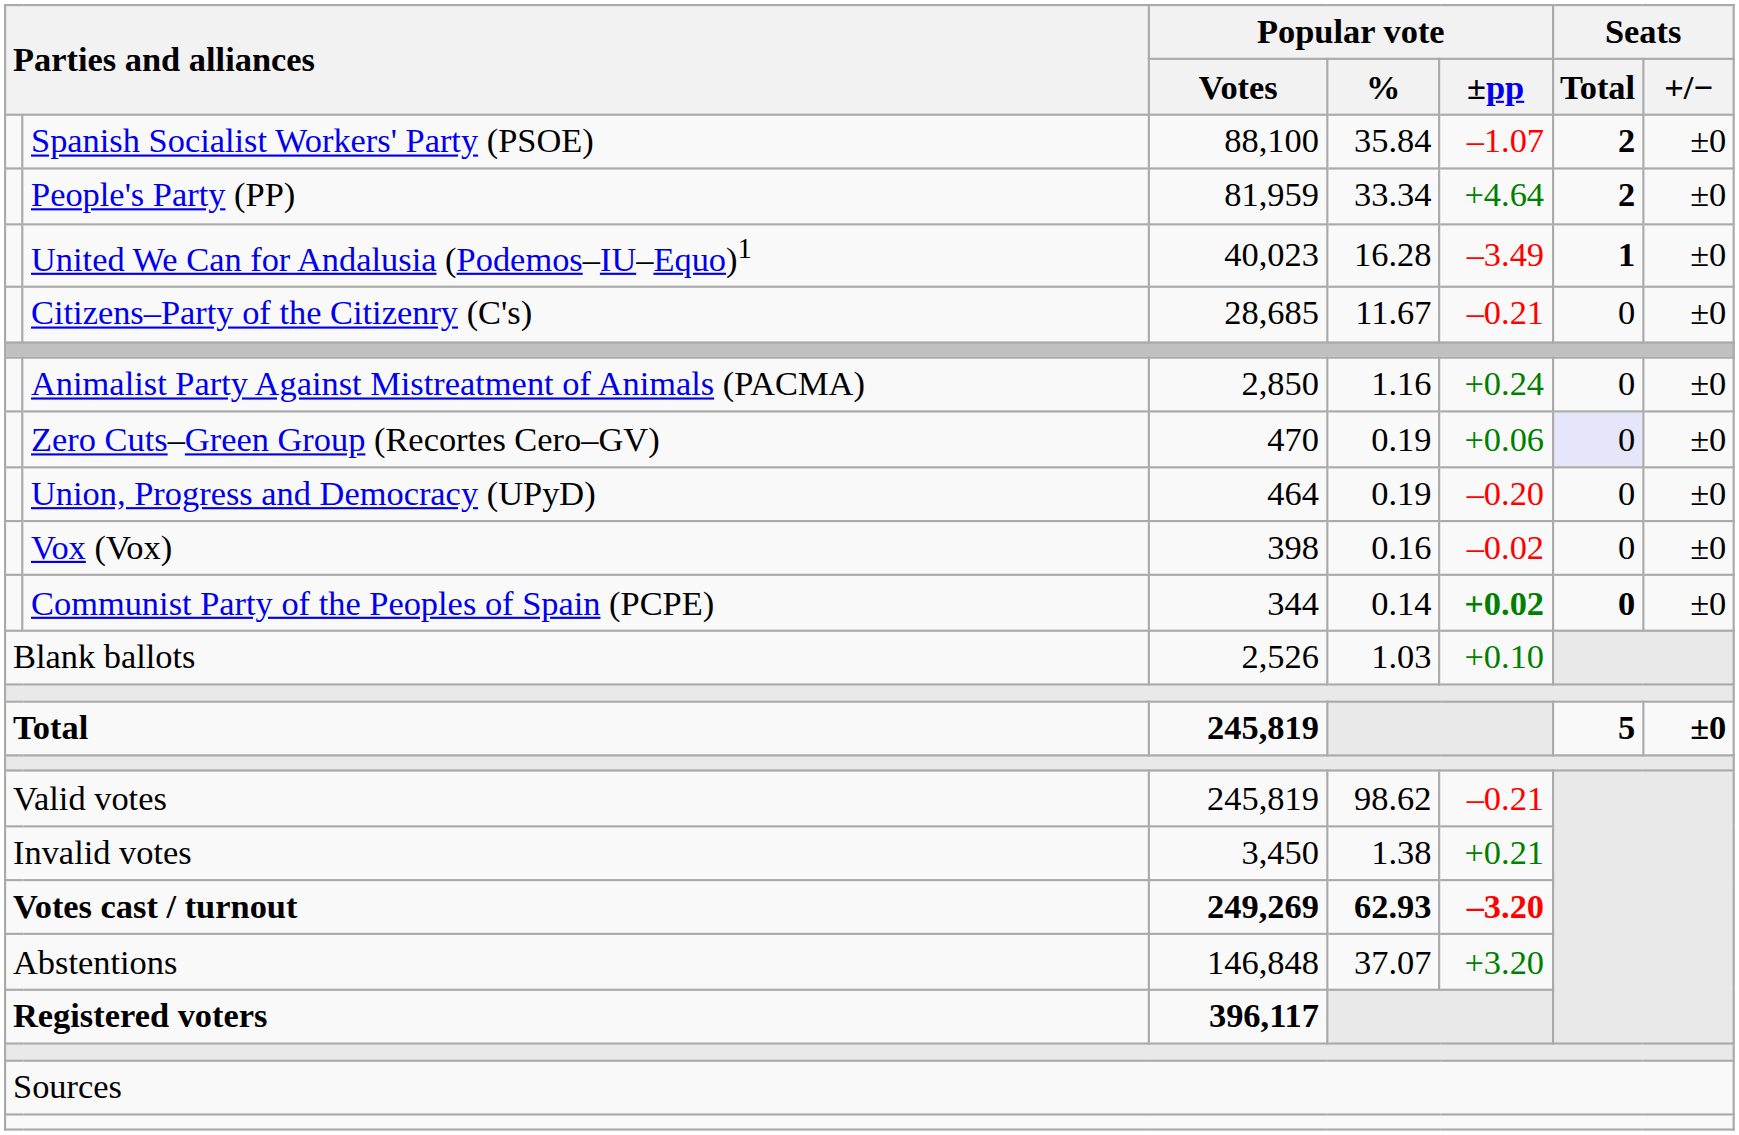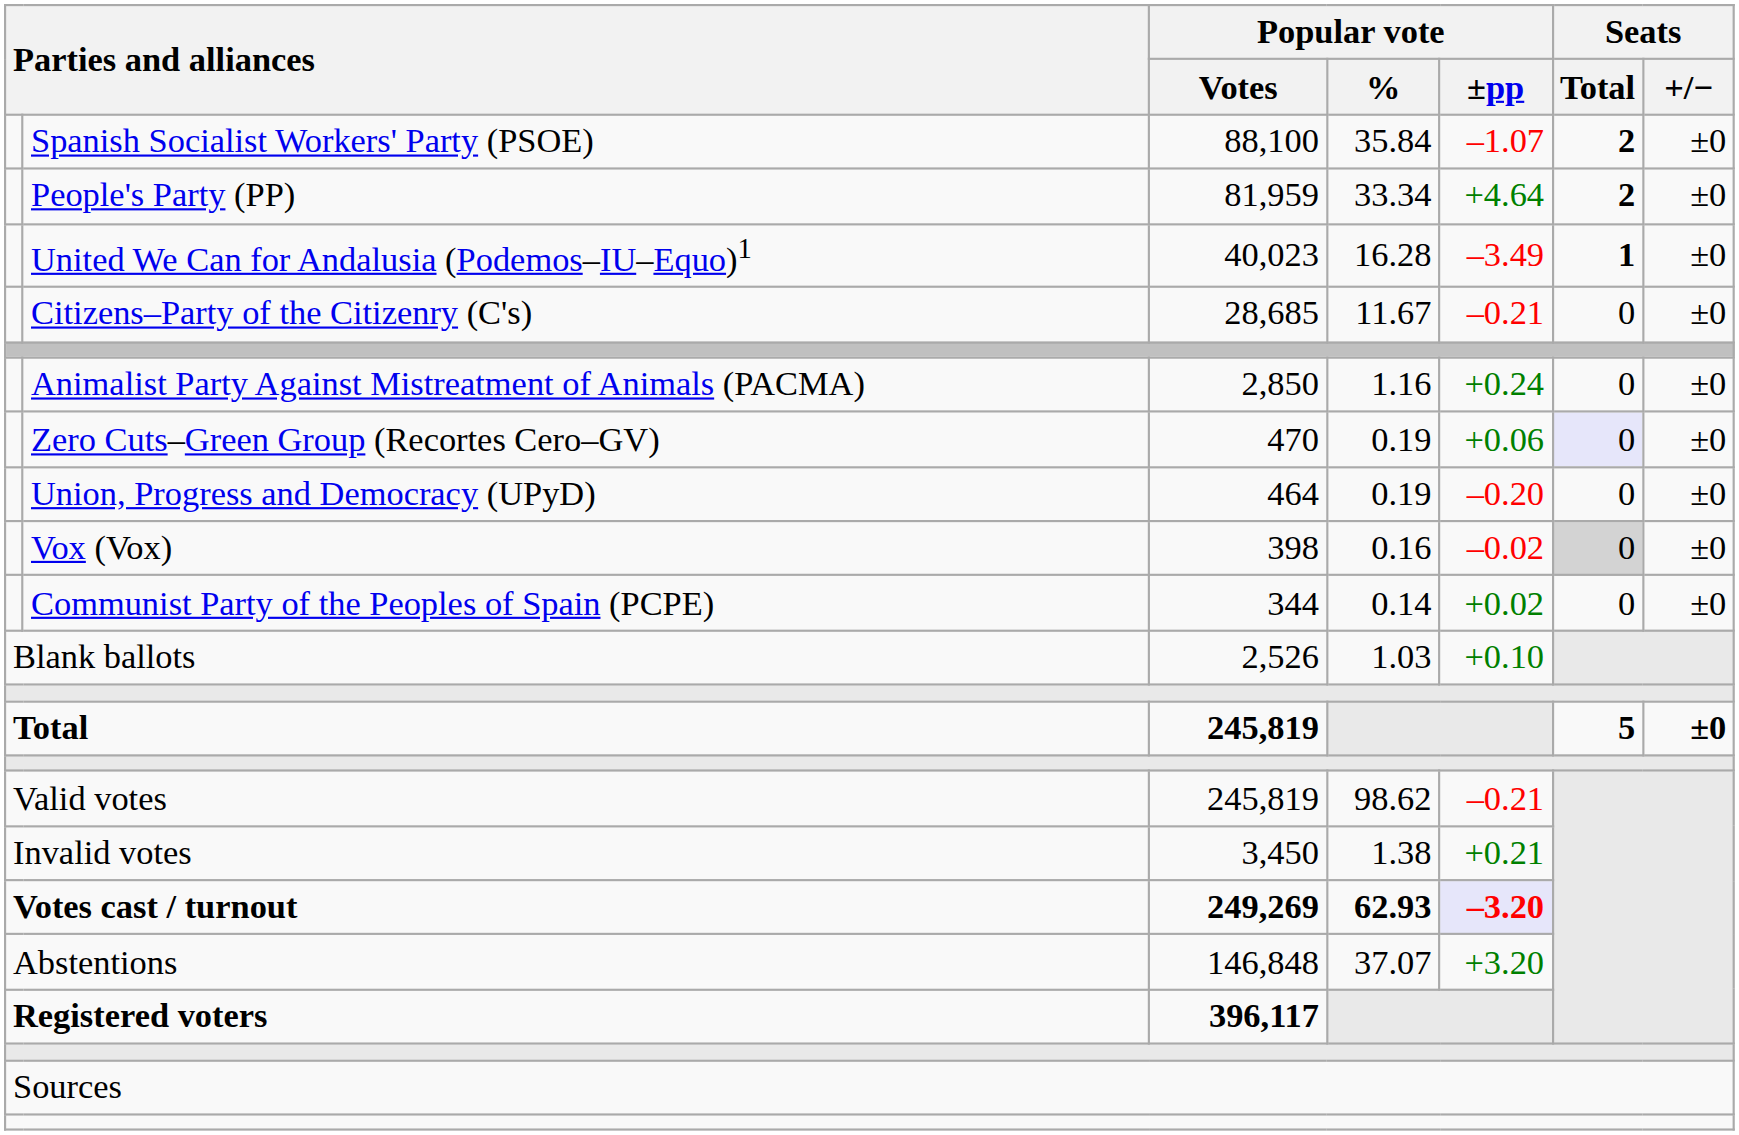(1627, 547) no background -> (1627, 547) lightgrey background
(1504, 602) bold -> (1504, 602) normal
(1627, 602) bold -> (1627, 602) normal
(1505, 906) no background -> (1505, 906) lavender background
